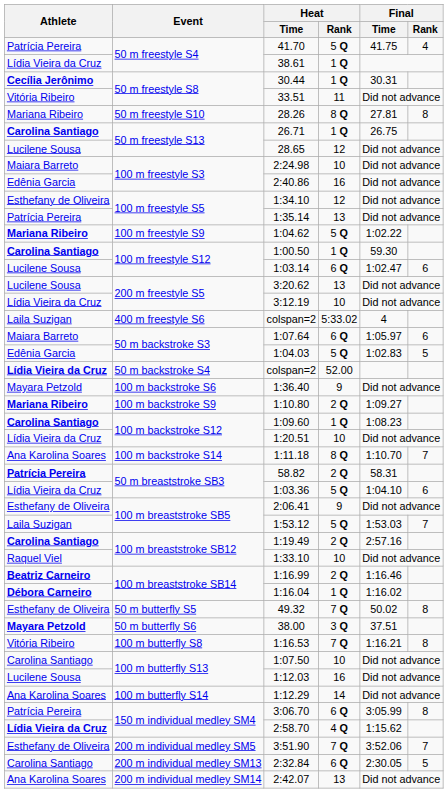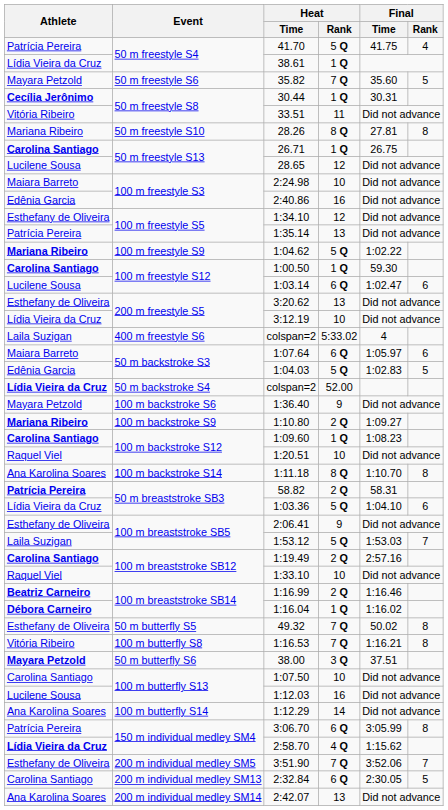+ row: (157, 81)
(44, 285) Lucilene Sousa -> (58, 302) Esthefany de Oliveira
(54, 439) Lídia Vieira da Cruz -> (34, 456) Raquel Viel
(425, 456) 7 -> (425, 473) 8
rows swapped: (155, 627) <-> (158, 644)
